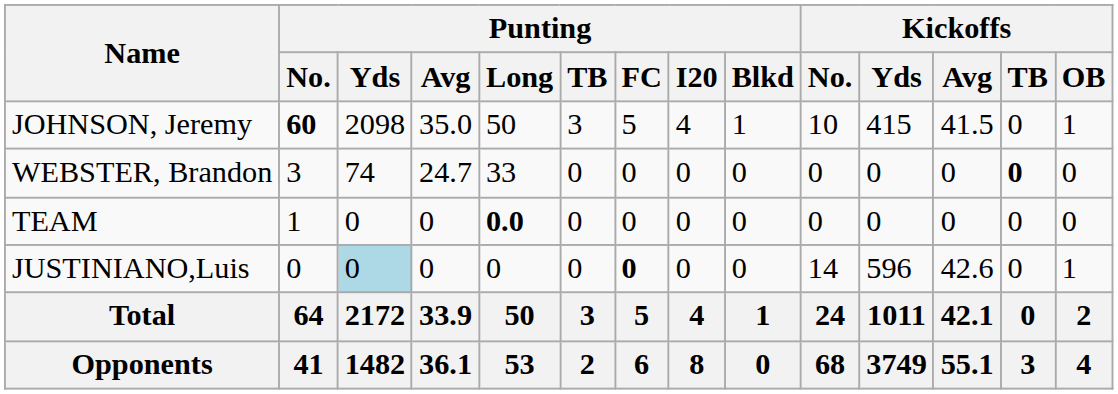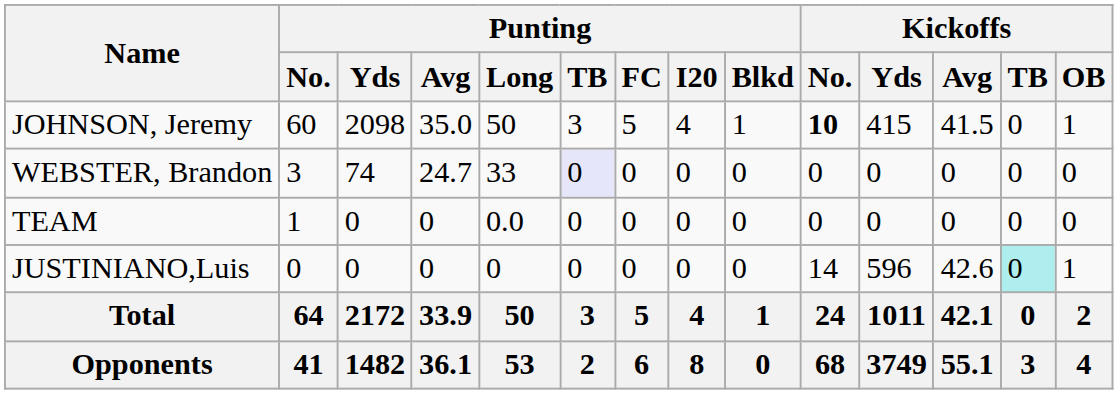(301, 124) bold -> (301, 124) normal
(823, 124) normal -> (823, 124) bold
(575, 172) no background -> (575, 172) lavender background
(1015, 172) bold -> (1015, 172) normal
(505, 220) bold -> (505, 220) normal
(352, 268) lightblue background -> (352, 268) no background
(629, 268) bold -> (629, 268) normal
(1015, 268) no background -> (1015, 268) paleturquoise background
